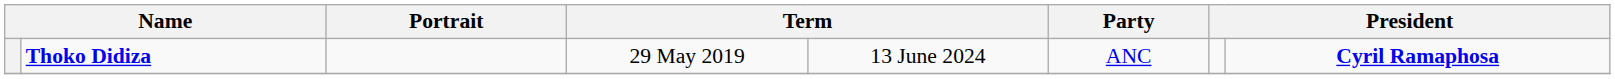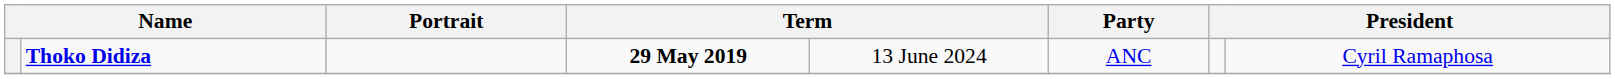(687, 55) normal -> (688, 55) bold
(1418, 55) bold -> (1418, 55) normal
